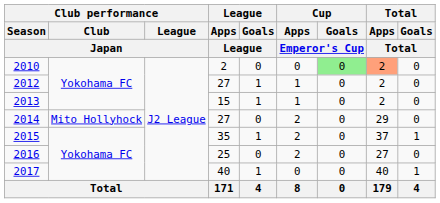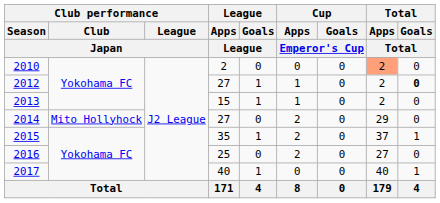(342, 66) lightgreen background -> (342, 66) no background
(417, 84) normal -> (417, 84) bold
